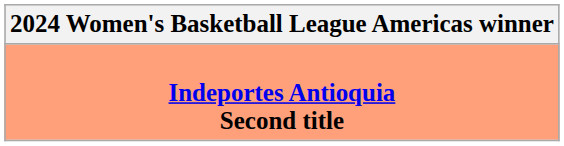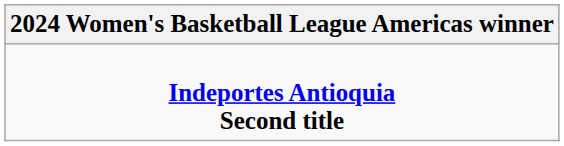(282, 105) lightsalmon background -> (282, 105) no background
